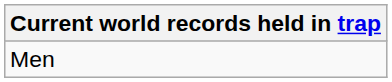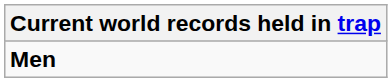(32, 59) normal -> (33, 59) bold
